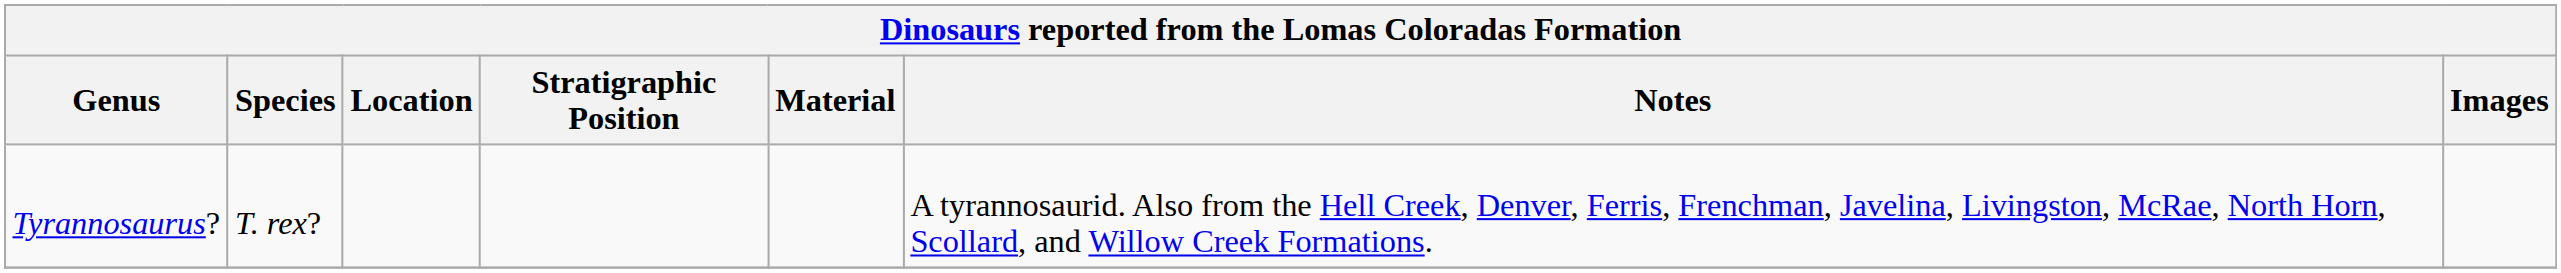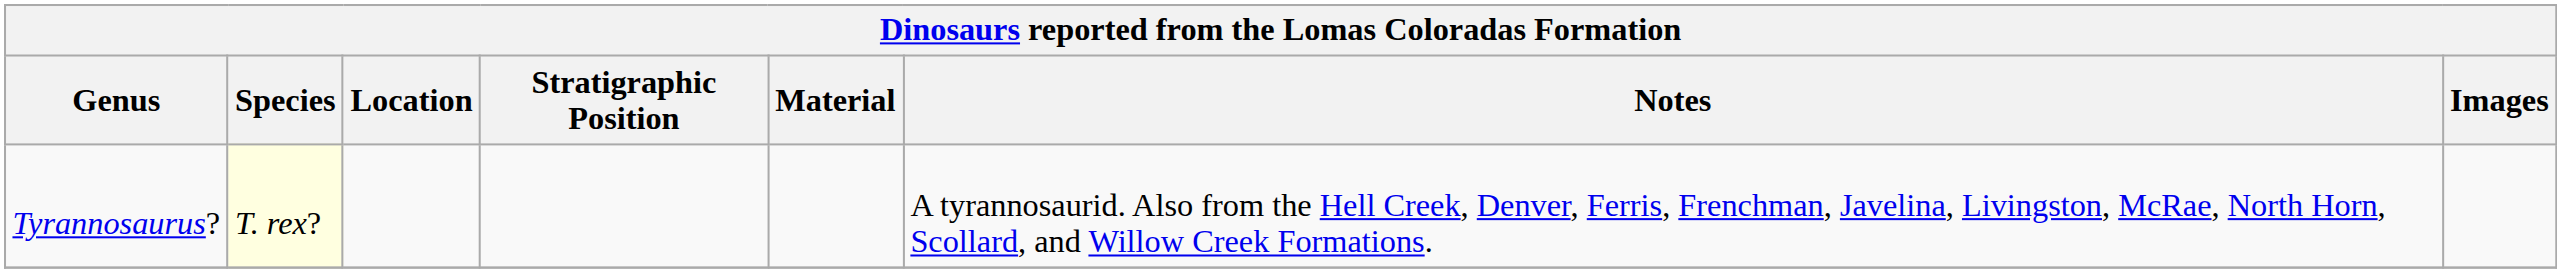(278, 223) no background -> (278, 223) lightyellow background
